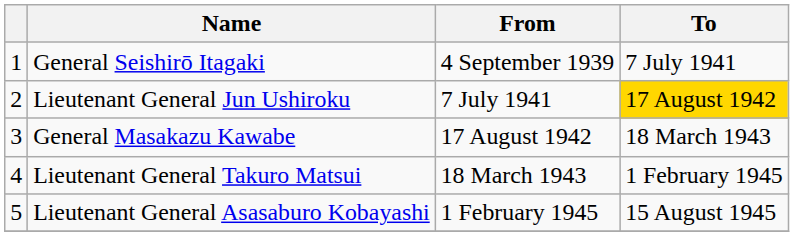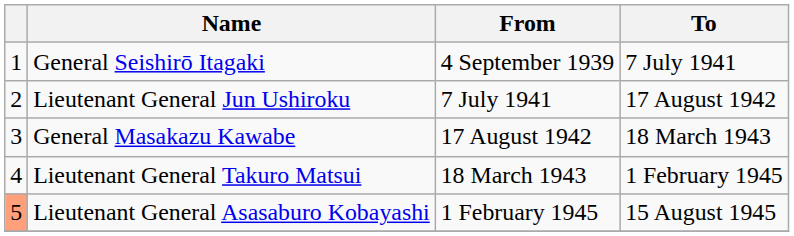(701, 99) gold background -> (701, 99) no background
(16, 212) no background -> (16, 212) lightsalmon background
